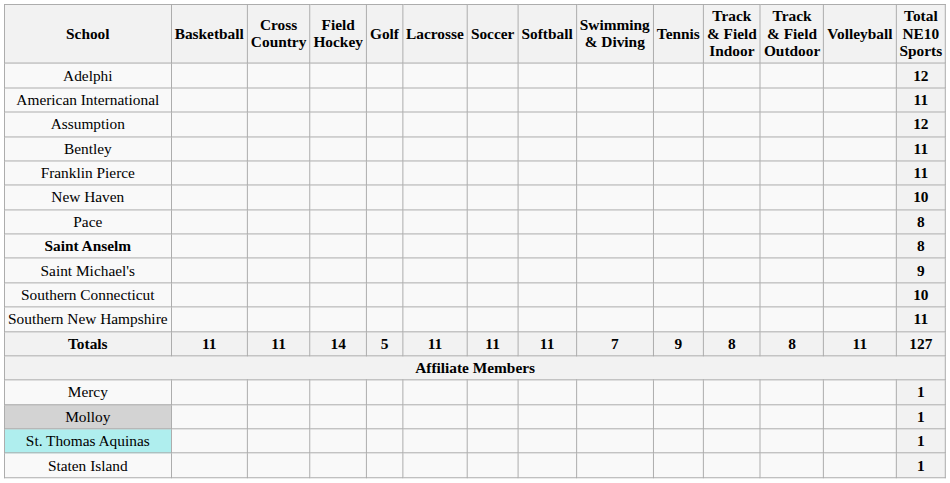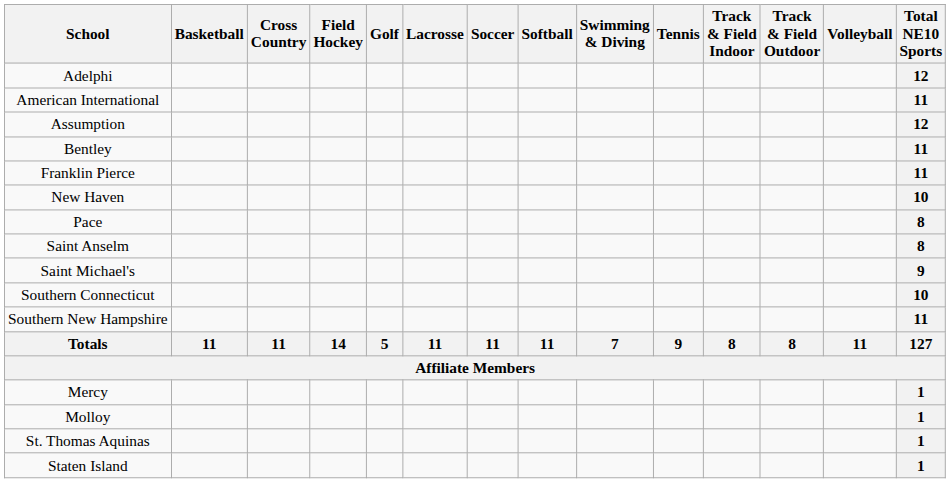(88, 246) bold -> (88, 246) normal
(88, 416) lightgrey background -> (88, 416) no background
(88, 440) paleturquoise background -> (88, 440) no background
